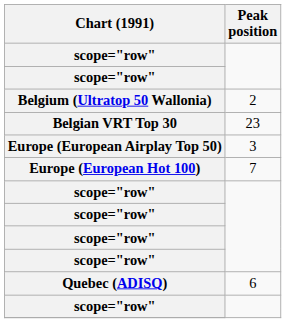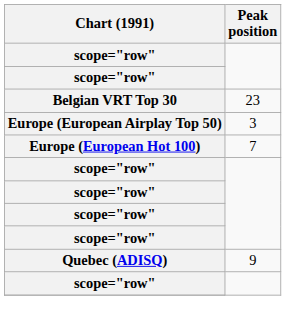- row: (115, 100)
(253, 283) 6 -> (253, 260) 9
